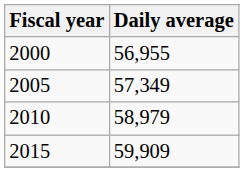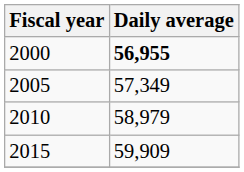(142, 53) normal -> (142, 53) bold
